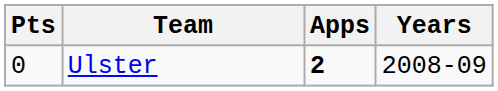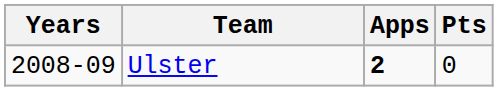columns swapped: (434, 25) <-> (33, 25)
